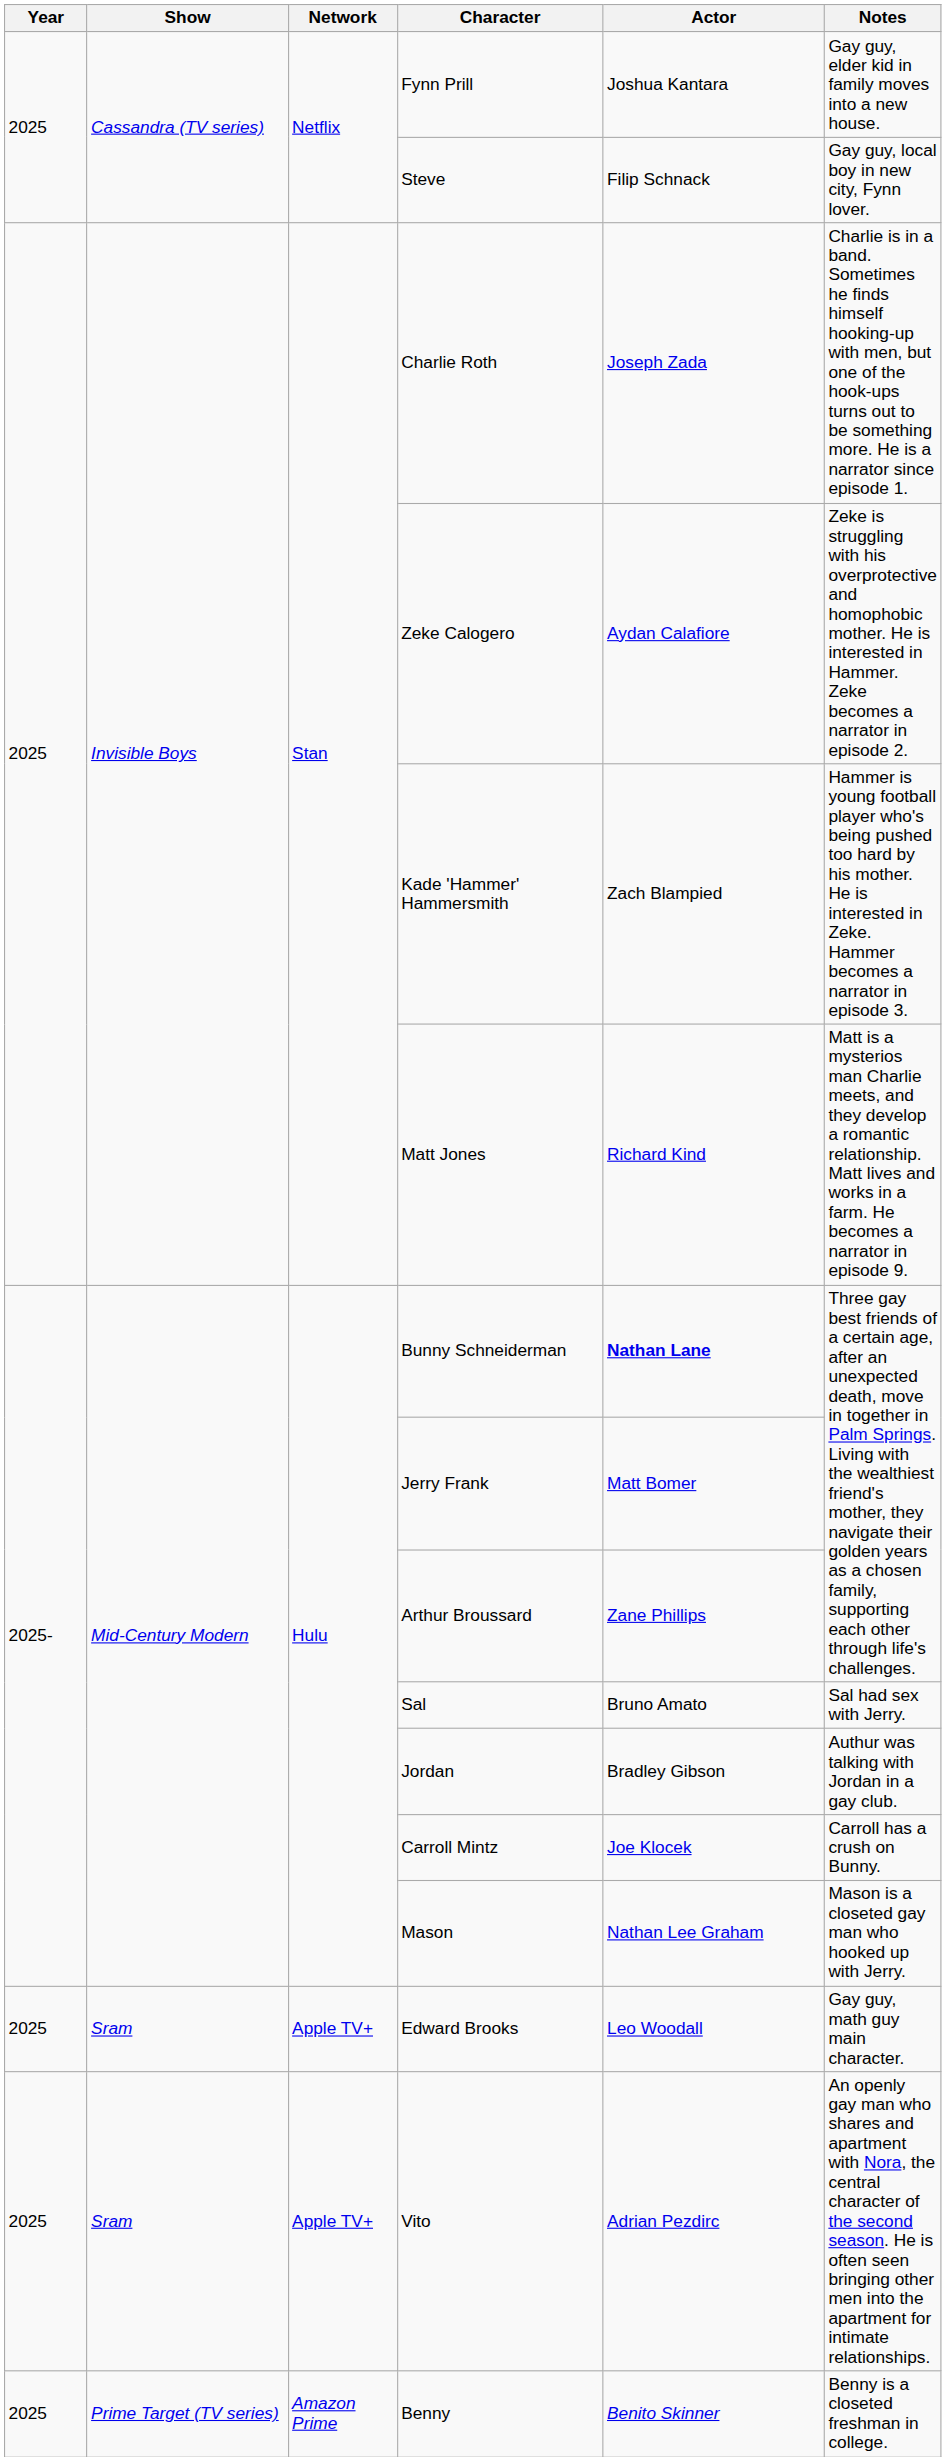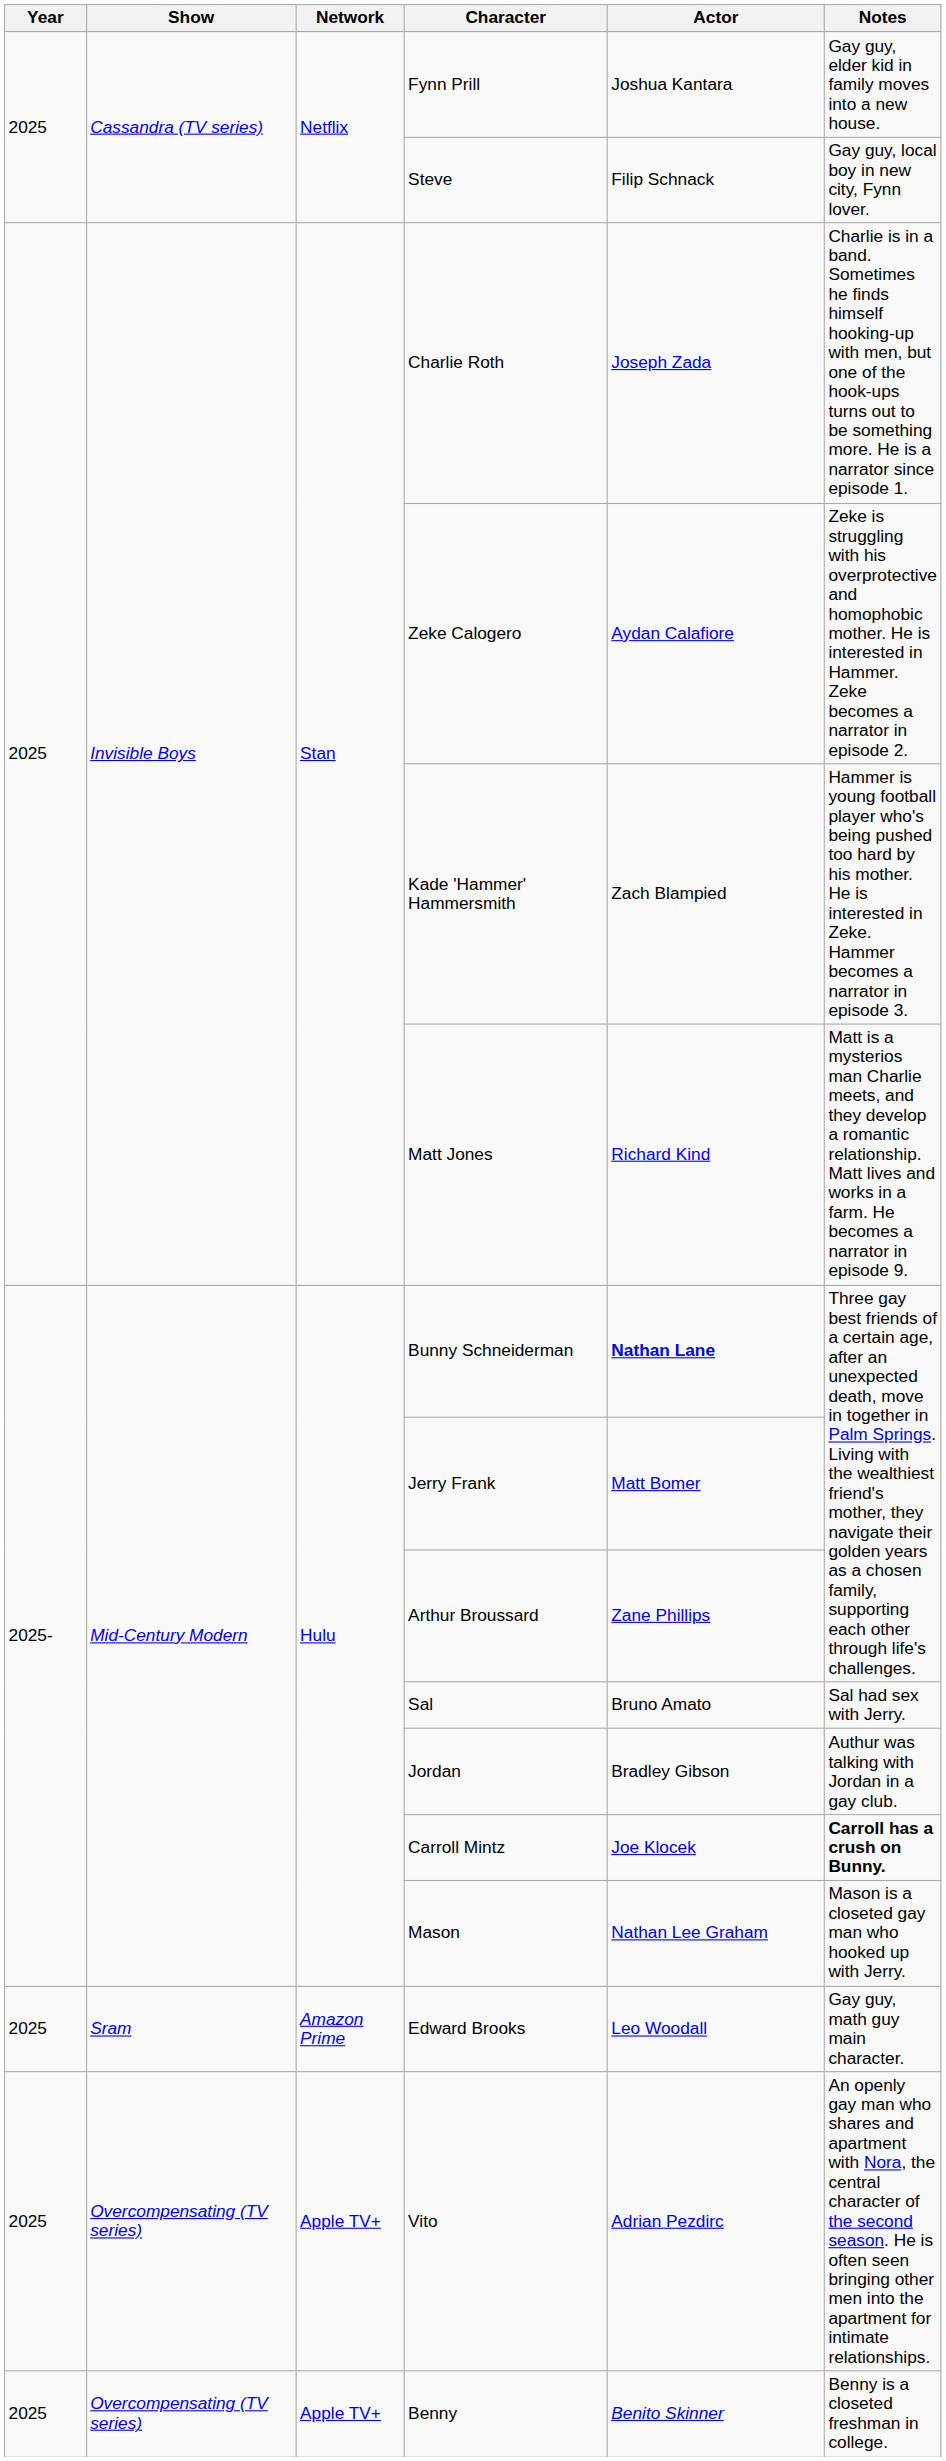(877, 1847) normal -> (881, 1847) bold
(333, 2028) Apple TV+ -> (332, 2028) Amazon Prime
(112, 2221) Sram -> (179, 2221) Overcompensating (TV series)
(185, 2413) Prime Target (TV series) -> (179, 2413) Overcompensating (TV series)
(324, 2413) Amazon Prime -> (340, 2413) Apple TV+
